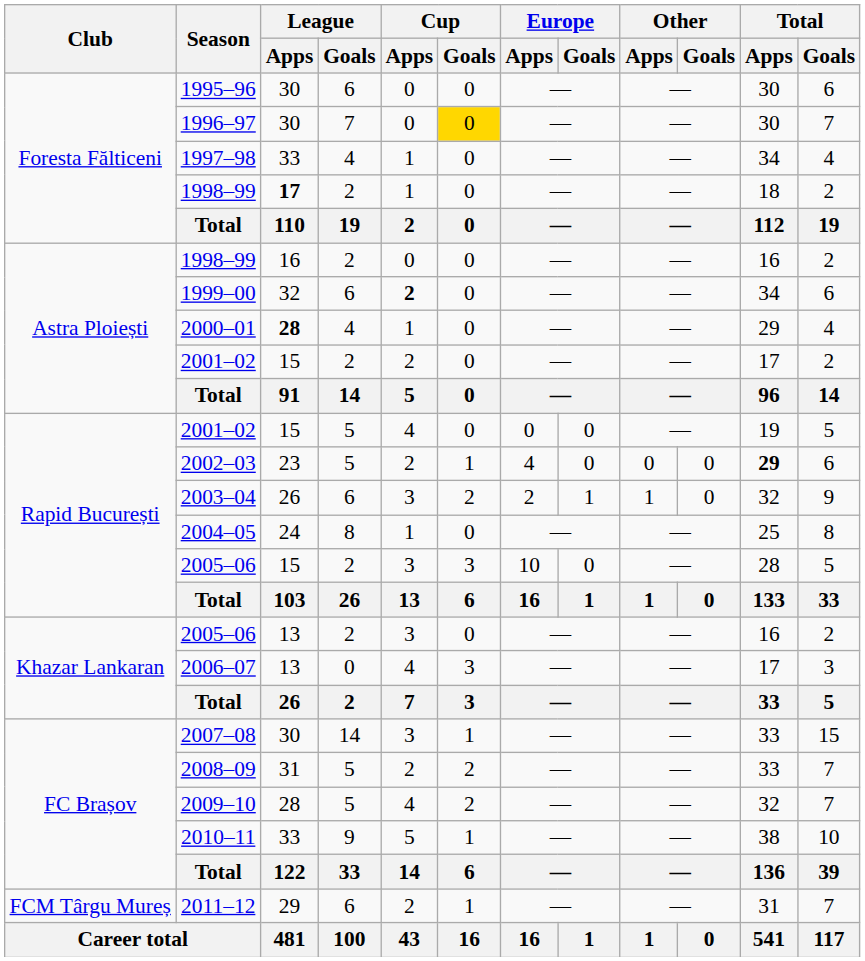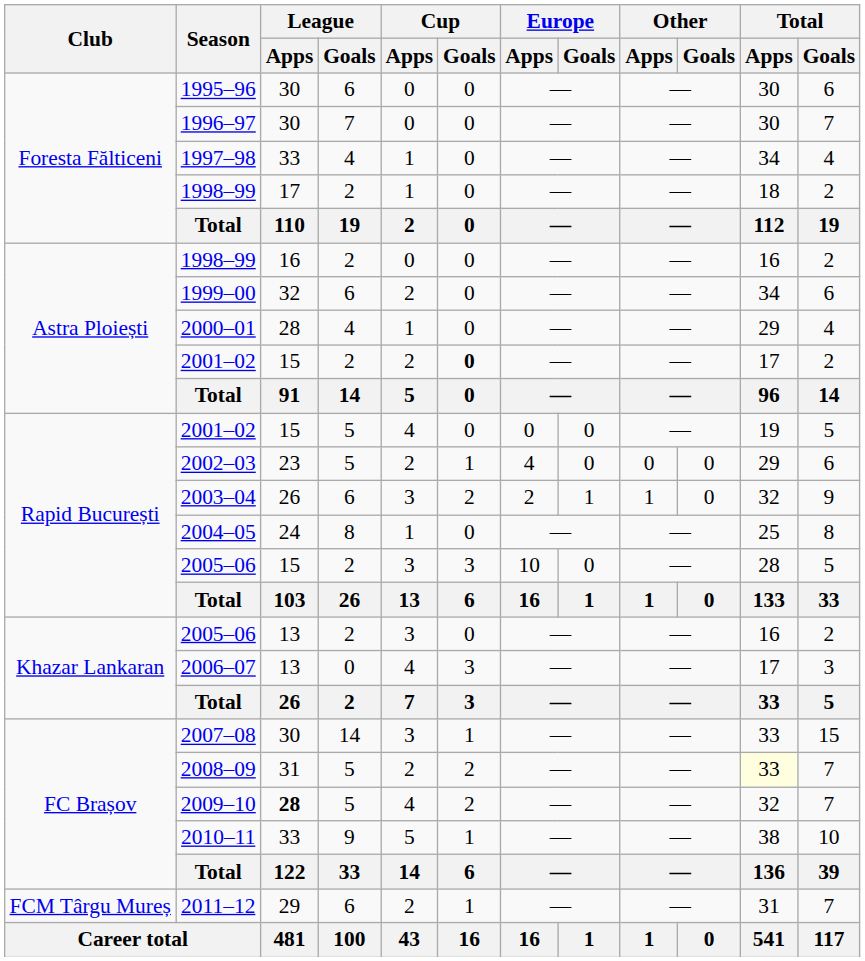(469, 123) gold background -> (469, 123) no background
(289, 191) bold -> (289, 191) normal
(409, 293) bold -> (409, 293) normal
(289, 327) bold -> (289, 327) normal
(469, 361) normal -> (469, 361) bold
(769, 463) bold -> (769, 463) normal
(769, 769) no background -> (769, 769) lightyellow background
(289, 803) normal -> (289, 803) bold
